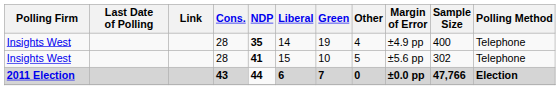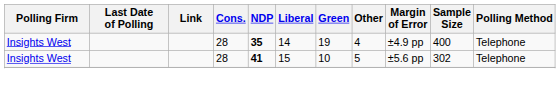- row: (41, 76)
